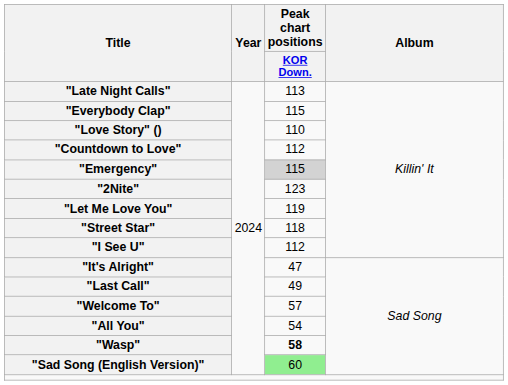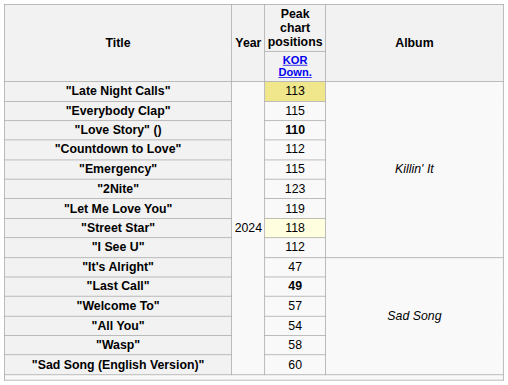(295, 91) no background -> (295, 91) khaki background
(295, 130) normal -> (295, 130) bold
(295, 169) lightgrey background -> (295, 169) no background
(295, 228) no background -> (295, 228) lightyellow background
(295, 286) normal -> (295, 286) bold
(295, 345) bold -> (295, 345) normal
(295, 364) lightgreen background -> (295, 364) no background
